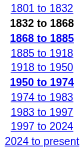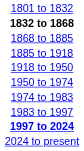(42, 38) bold -> (42, 38) normal
(42, 82) bold -> (42, 82) normal
(42, 127) normal -> (42, 127) bold
